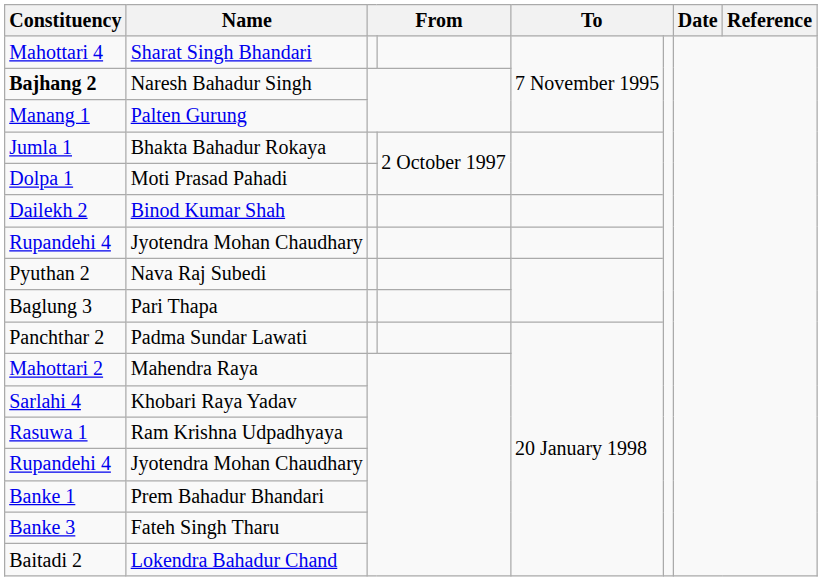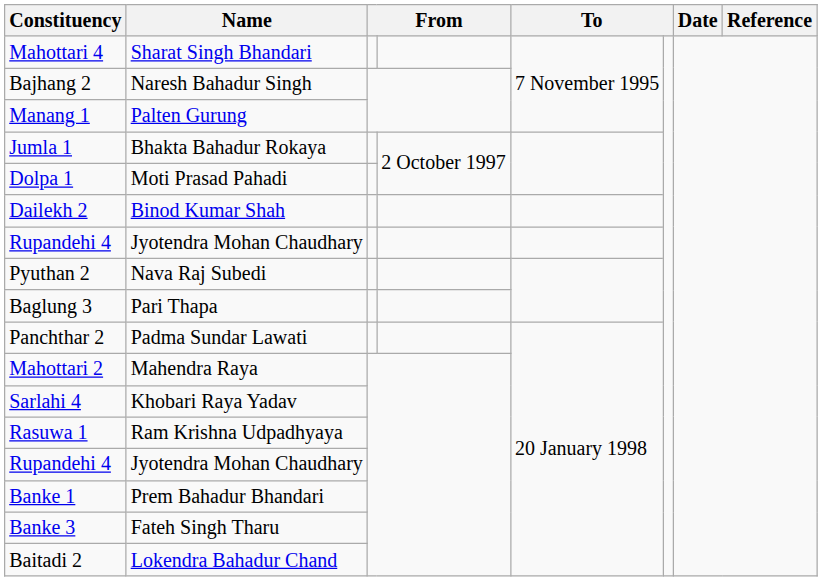(53, 83) bold -> (50, 83) normal
